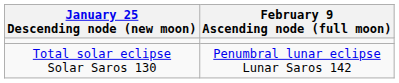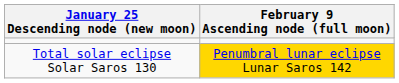(297, 61) no background -> (297, 61) gold background
